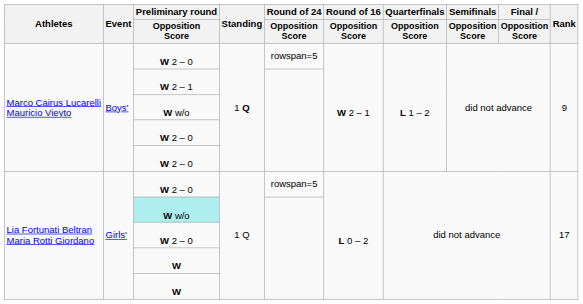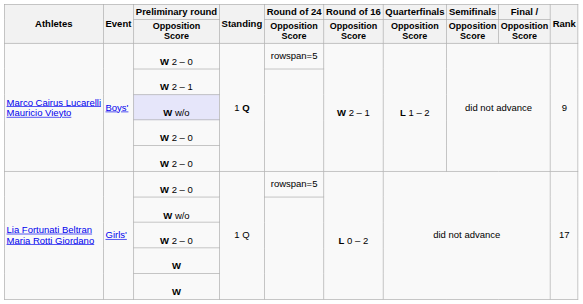(176, 113) no background -> (176, 113) lavender background
(176, 215) paleturquoise background -> (176, 215) no background
